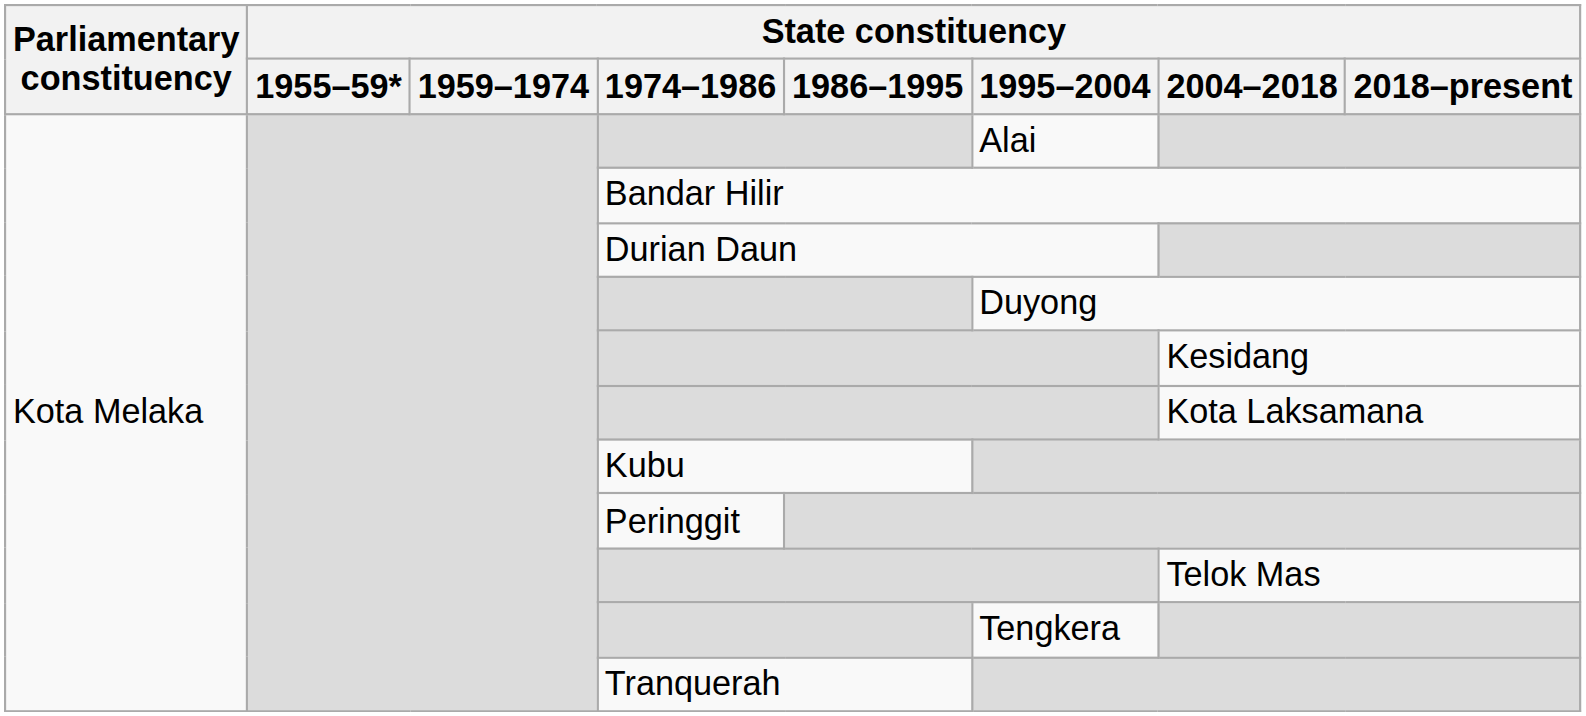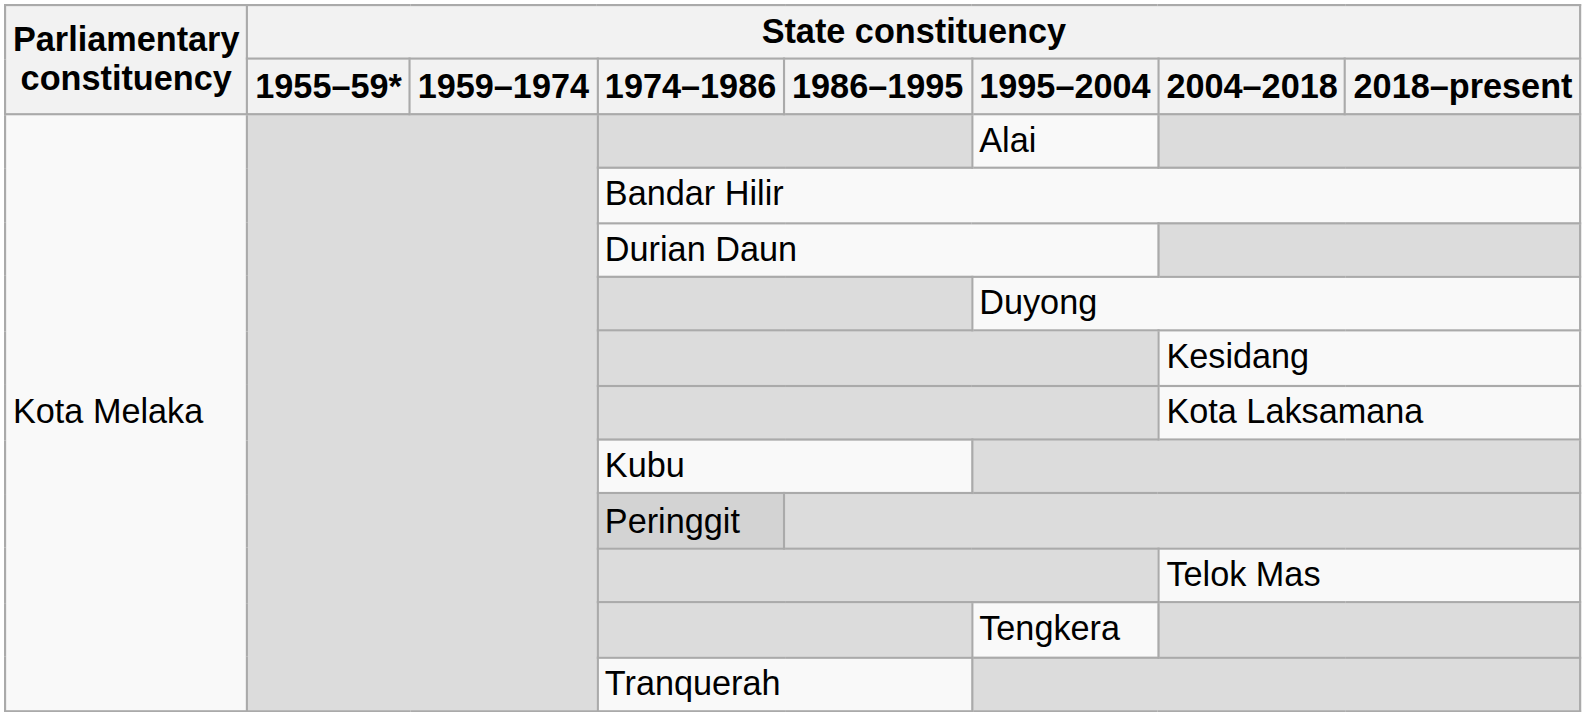(672, 520) no background -> (672, 520) lightgrey background
